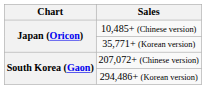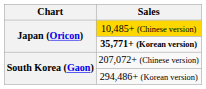(149, 28) no background -> (149, 28) gold background
(149, 44) normal -> (149, 44) bold
